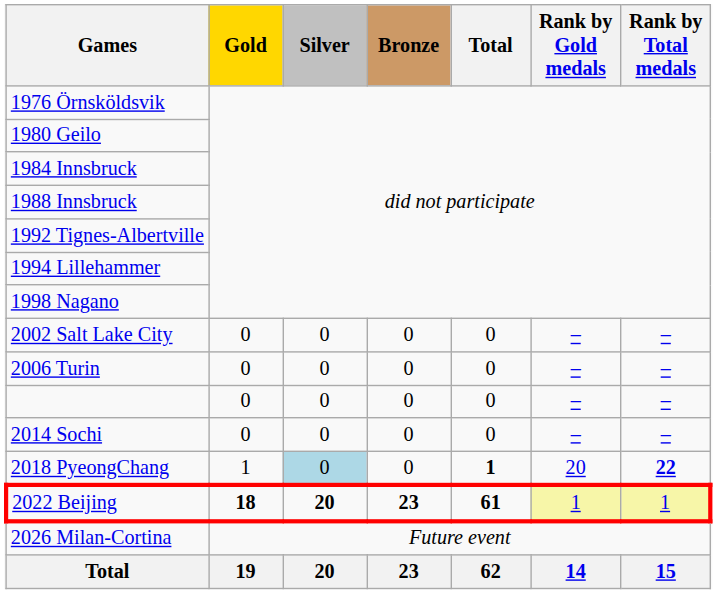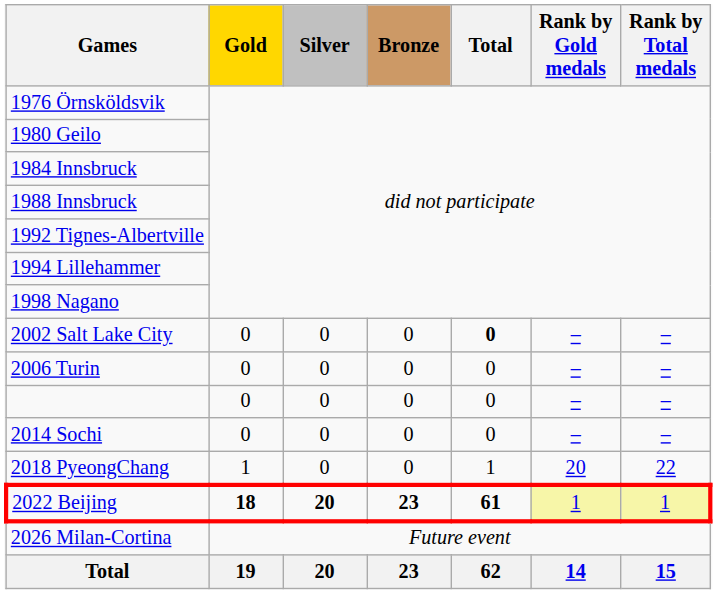(491, 335) normal -> (491, 335) bold
(325, 468) lightblue background -> (325, 468) no background
(491, 468) bold -> (491, 468) normal
(666, 468) bold -> (666, 468) normal
